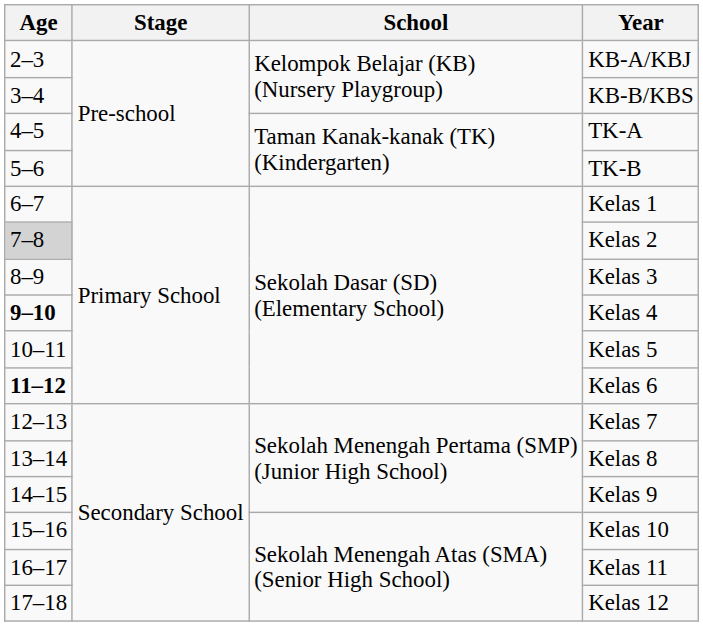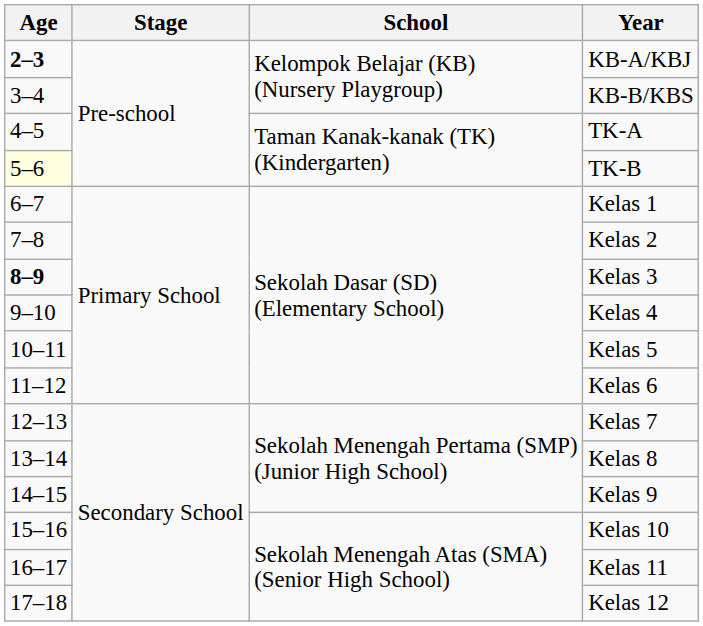(27, 58) normal -> (27, 58) bold
(27, 167) no background -> (27, 167) lightyellow background
(27, 240) lightgrey background -> (27, 240) no background
(27, 276) normal -> (27, 276) bold
(33, 312) bold -> (33, 312) normal
(38, 385) bold -> (38, 385) normal
